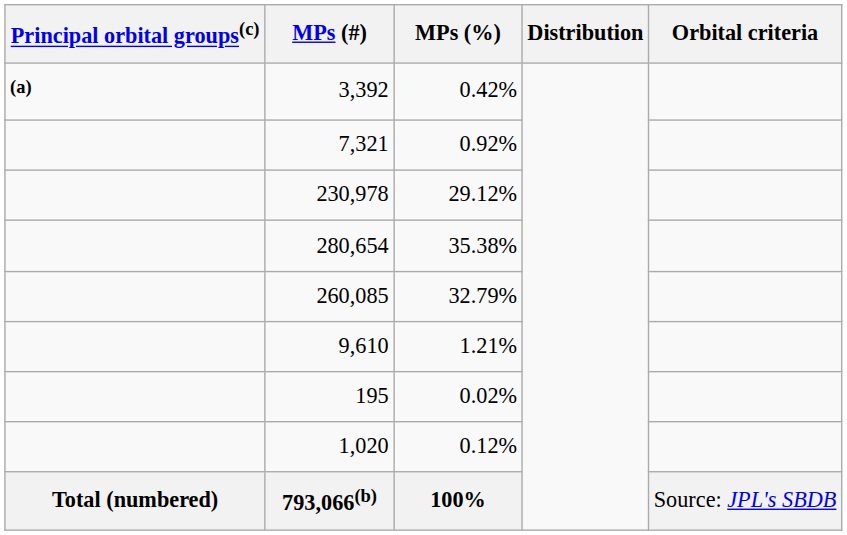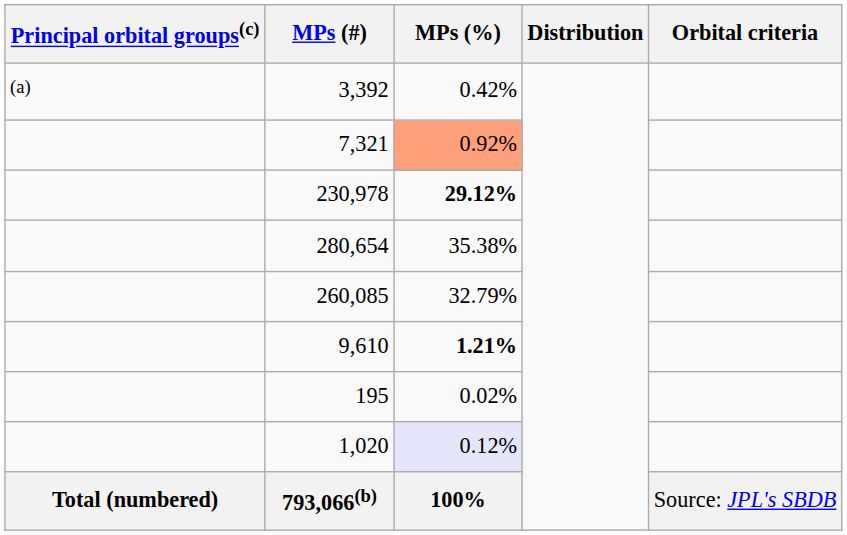(21, 91) bold -> (20, 86) normal
(488, 144) no background -> (488, 144) lightsalmon background
(483, 194) normal -> (481, 194) bold
(488, 345) normal -> (486, 345) bold
(488, 446) no background -> (488, 446) lavender background
